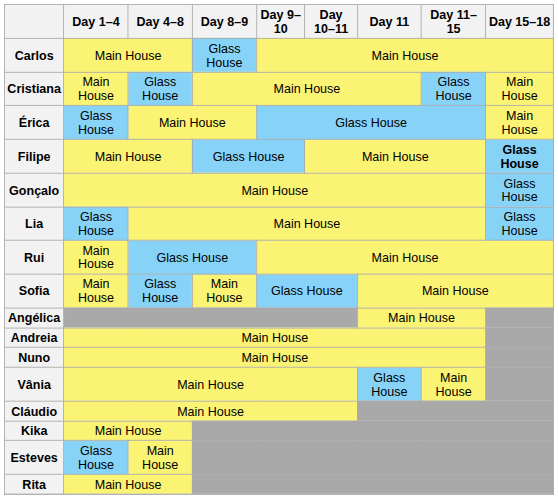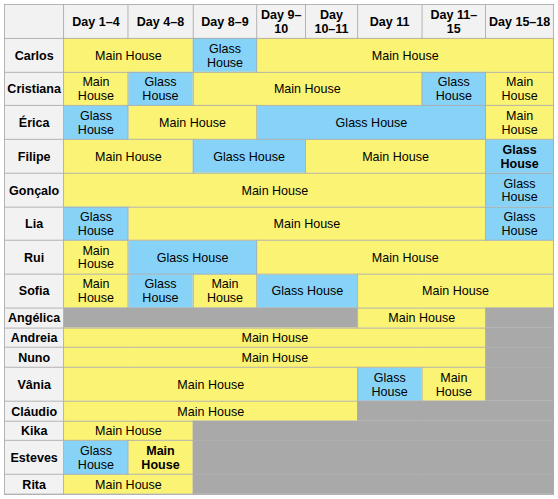(160, 458) normal -> (160, 458) bold
